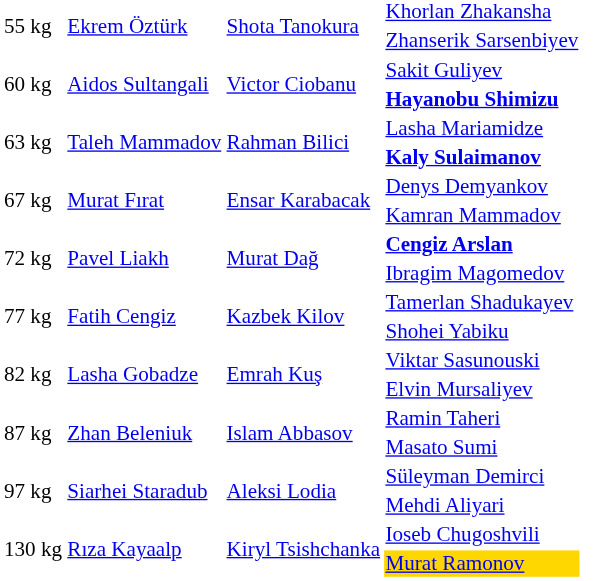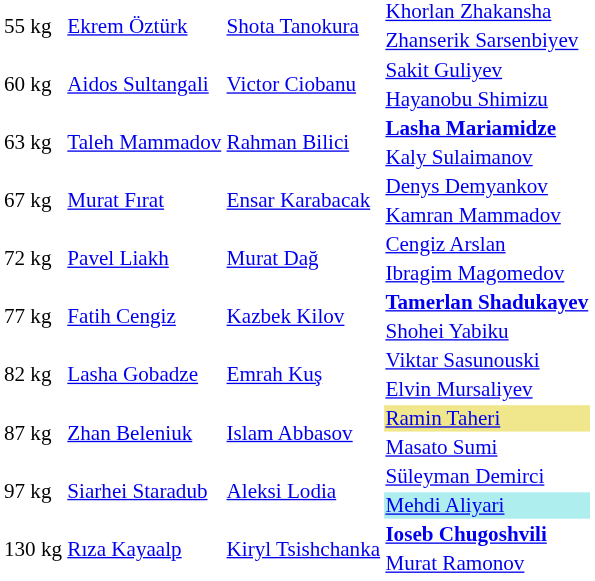(472, 98) bold -> (467, 98) normal
(464, 127) normal -> (471, 127) bold
(463, 156) bold -> (459, 156) normal
(449, 244) bold -> (446, 244) normal
(479, 302) normal -> (487, 302) bold
(443, 418) no background -> (443, 418) khaki background
(445, 505) no background -> (445, 505) paleturquoise background
(463, 534) normal -> (466, 534) bold
(455, 563) gold background -> (455, 563) no background
